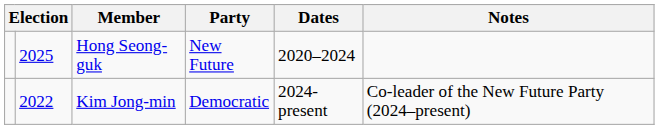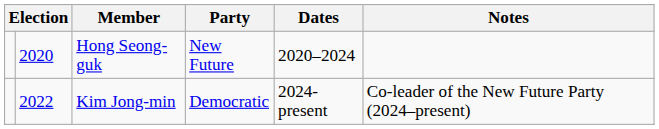(36, 54) 2025 -> (36, 54) 2020
